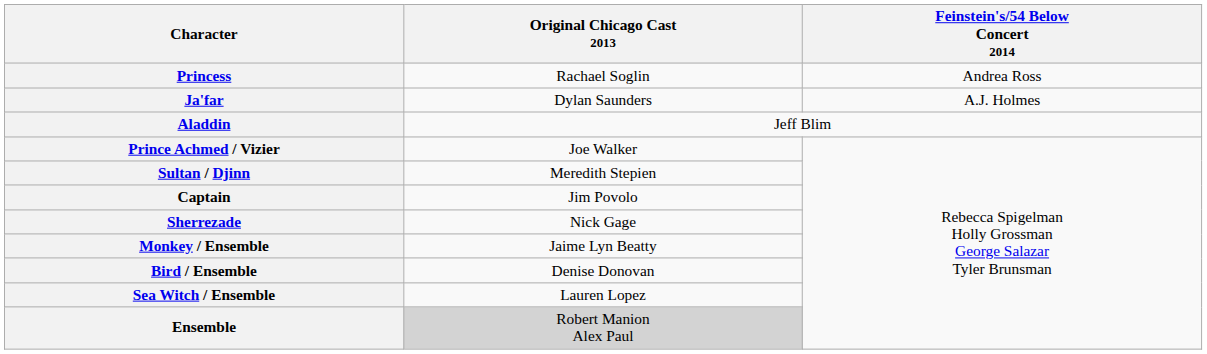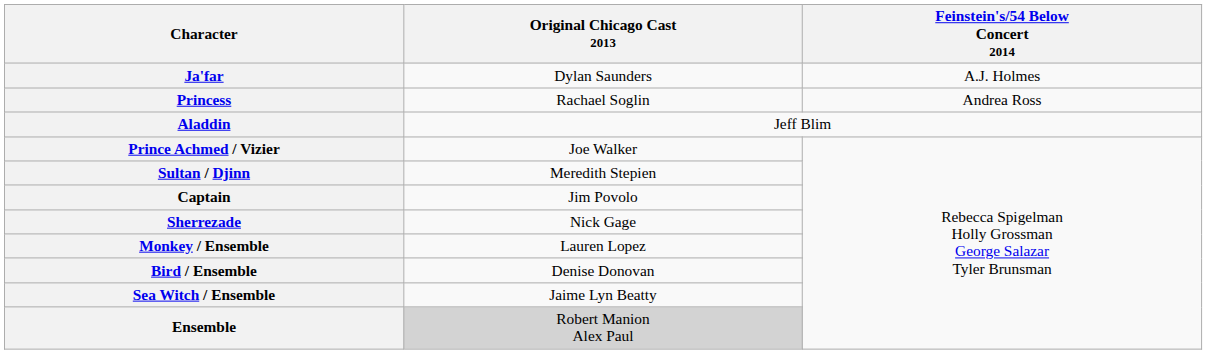rows swapped: (204, 99) <-> (204, 75)
(603, 246) Jaime Lyn Beatty -> (603, 246) Lauren Lopez
(603, 294) Lauren Lopez -> (603, 294) Jaime Lyn Beatty
